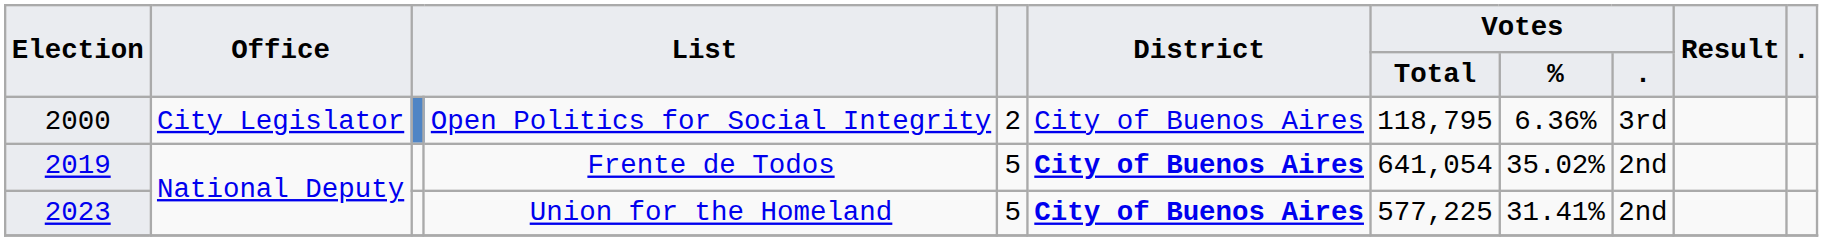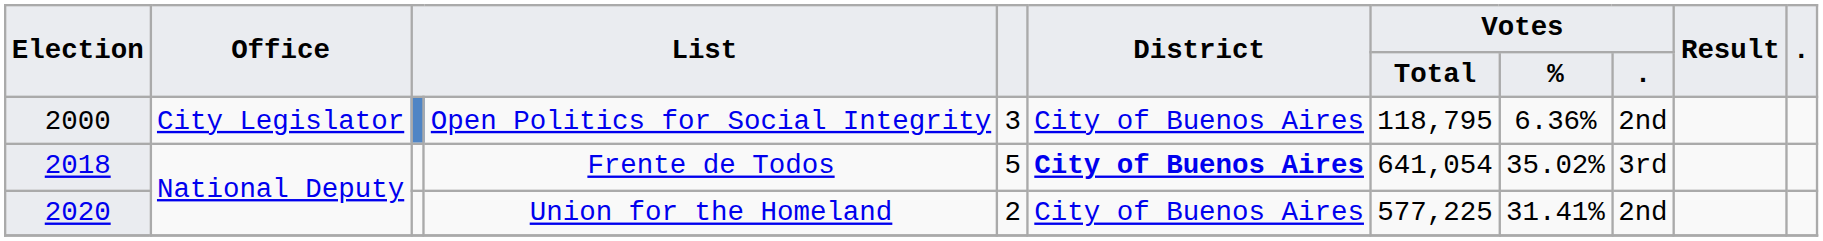(1013, 120) 2 -> (1013, 120) 3
(1643, 120) 3rd -> (1643, 120) 2nd
(78, 167) 2019 -> (78, 167) 2018
(1643, 167) 2nd -> (1643, 167) 3rd
(78, 213) 2023 -> (78, 213) 2020
(1013, 213) 5 -> (1013, 213) 2
(1199, 213) bold -> (1199, 213) normal
